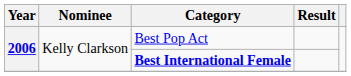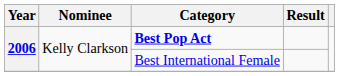(171, 37) normal -> (173, 37) bold
(213, 60) bold -> (207, 60) normal
